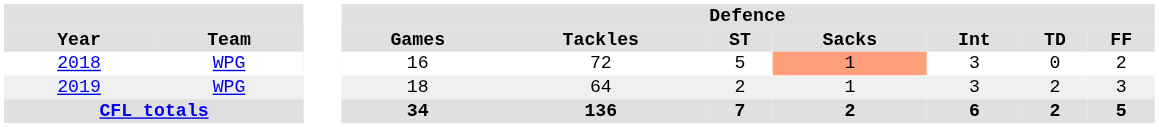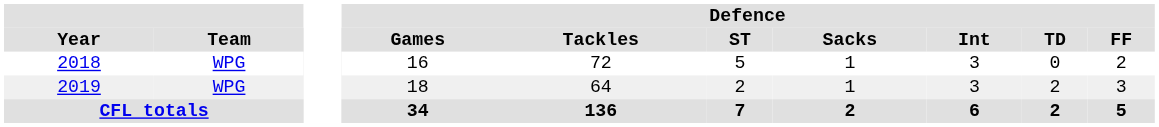(850, 64) lightsalmon background -> (850, 64) no background
